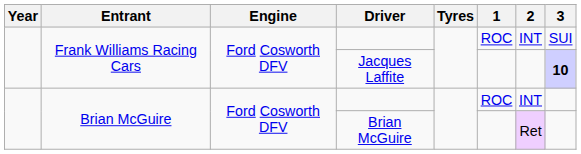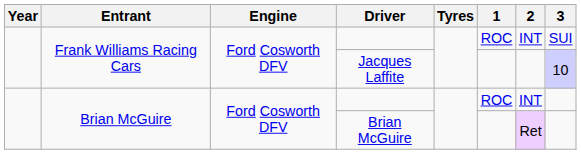(561, 69) bold -> (561, 69) normal
